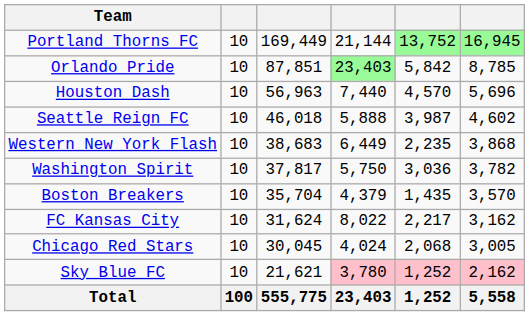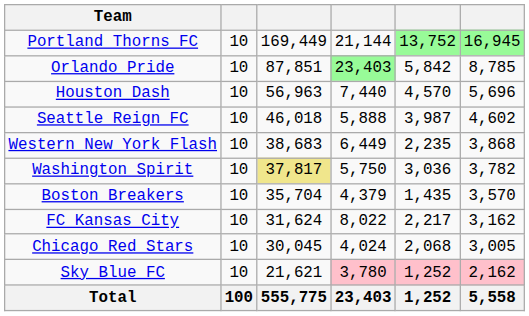(294, 171) no background -> (294, 171) khaki background
